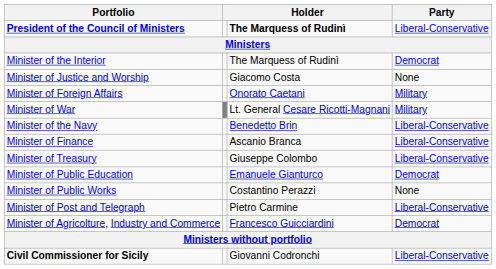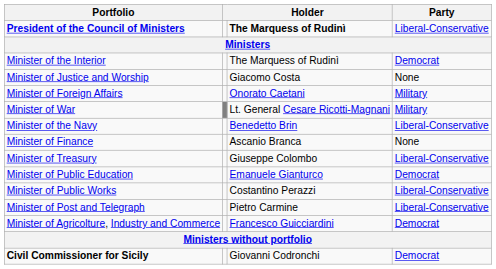(442, 142) Liberal-Conservative -> (407, 142) None
(407, 191) None -> (442, 191) Liberal-Conservative
(442, 256) Liberal-Conservative -> (417, 256) Democrat
